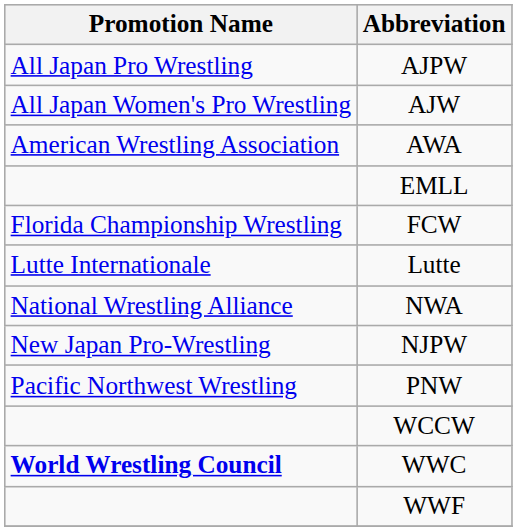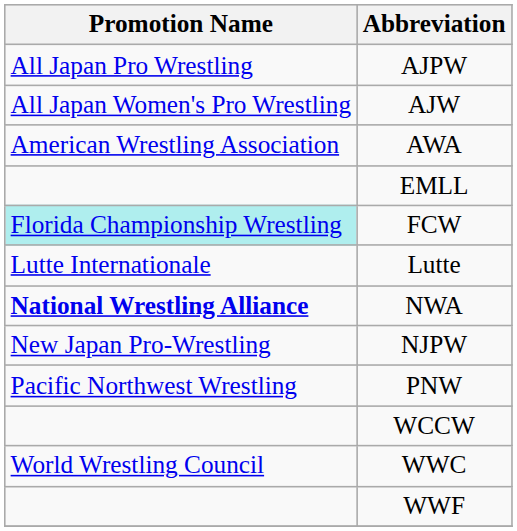(176, 225) no background -> (176, 225) paleturquoise background
(152, 305) normal -> (160, 305) bold
(146, 465) bold -> (137, 465) normal
